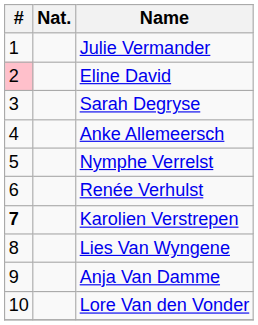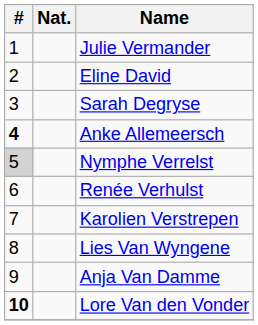(14, 76) pink background -> (14, 76) no background
(14, 133) normal -> (14, 133) bold
(14, 162) no background -> (14, 162) lightgrey background
(14, 219) bold -> (14, 219) normal
(19, 305) normal -> (19, 305) bold
